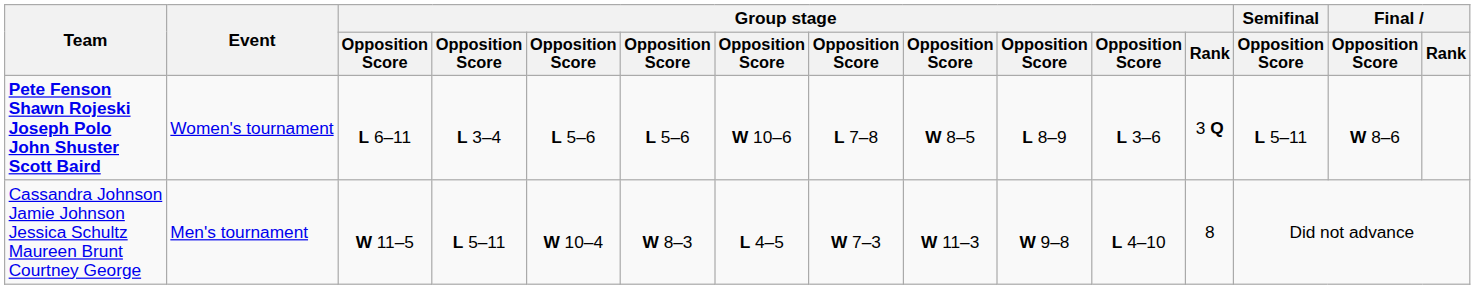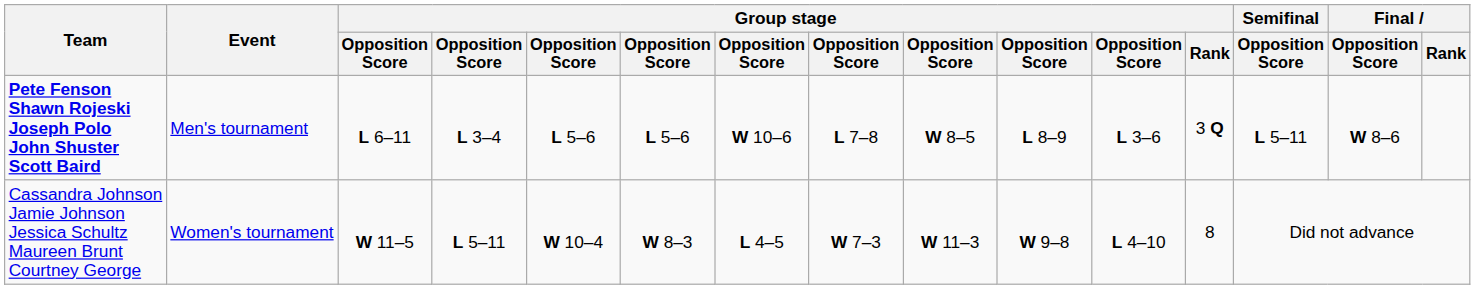(252, 128) Women's tournament -> (239, 128) Men's tournament
(239, 232) Men's tournament -> (252, 232) Women's tournament
